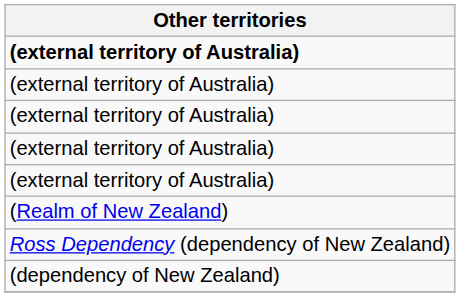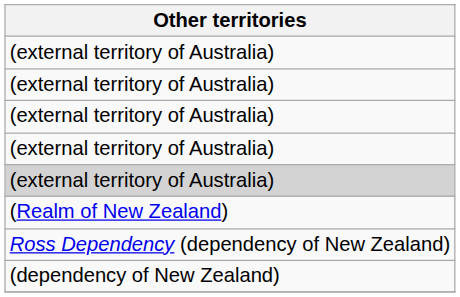(154, 52) bold -> (142, 52) normal
(142, 180) no background -> (142, 180) lightgrey background
